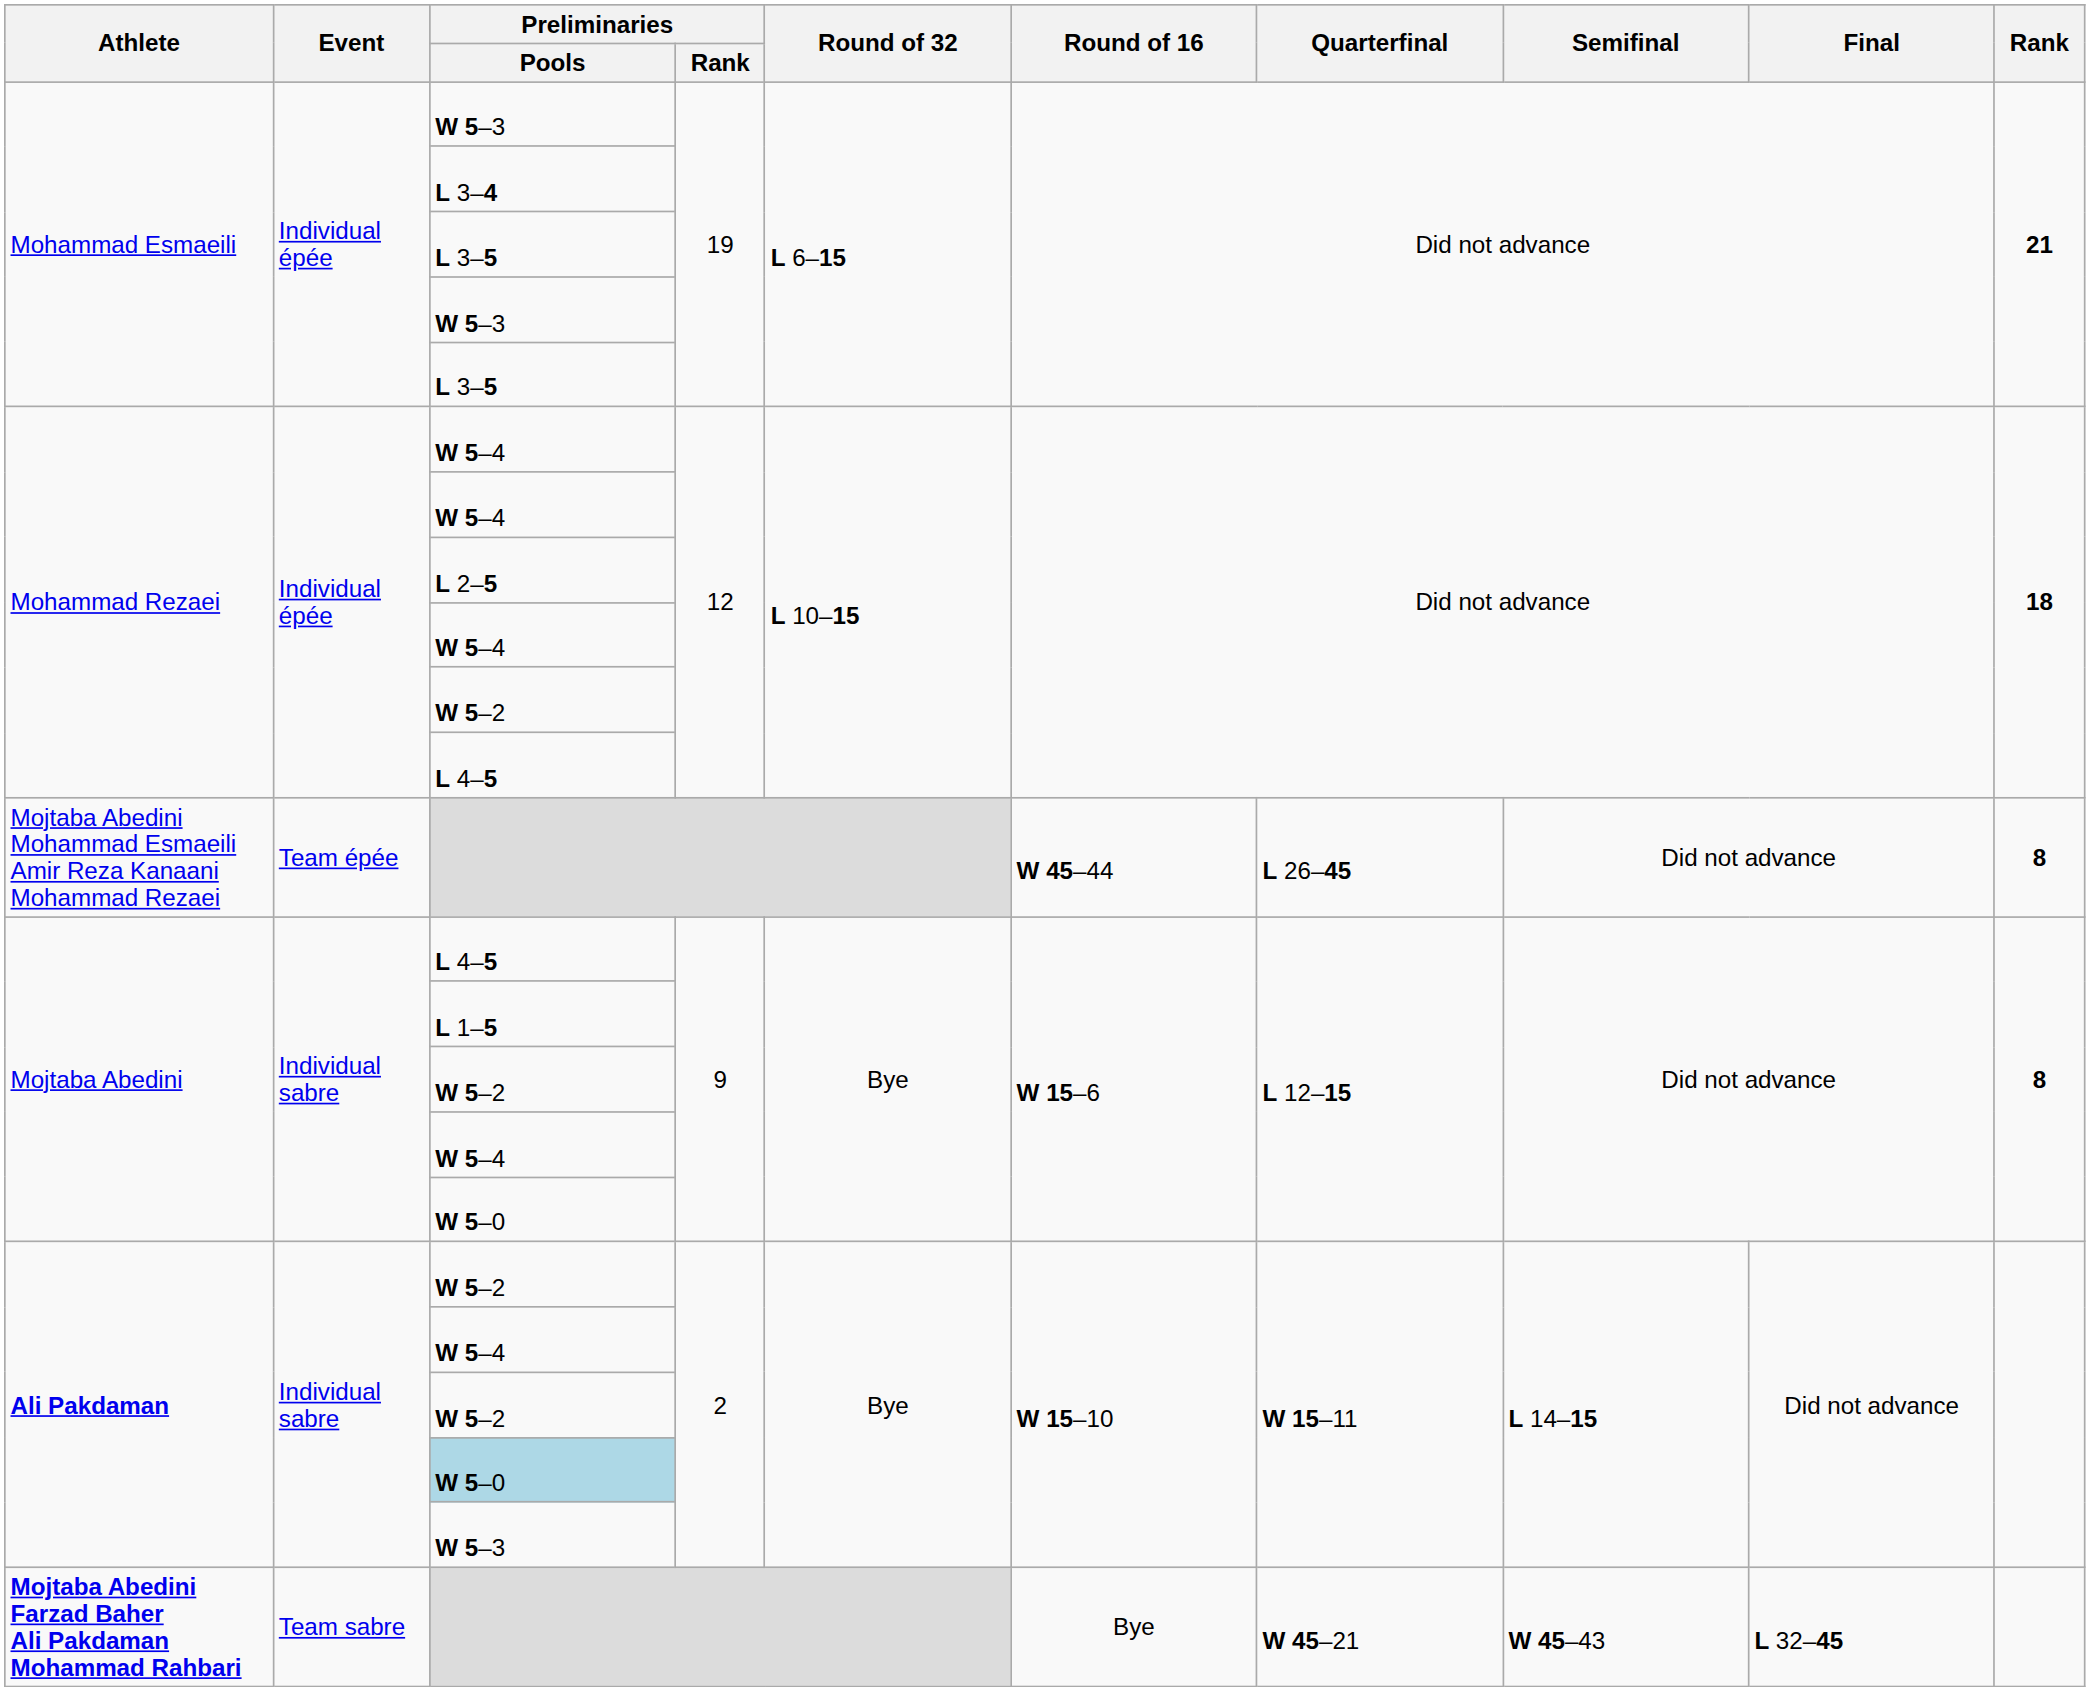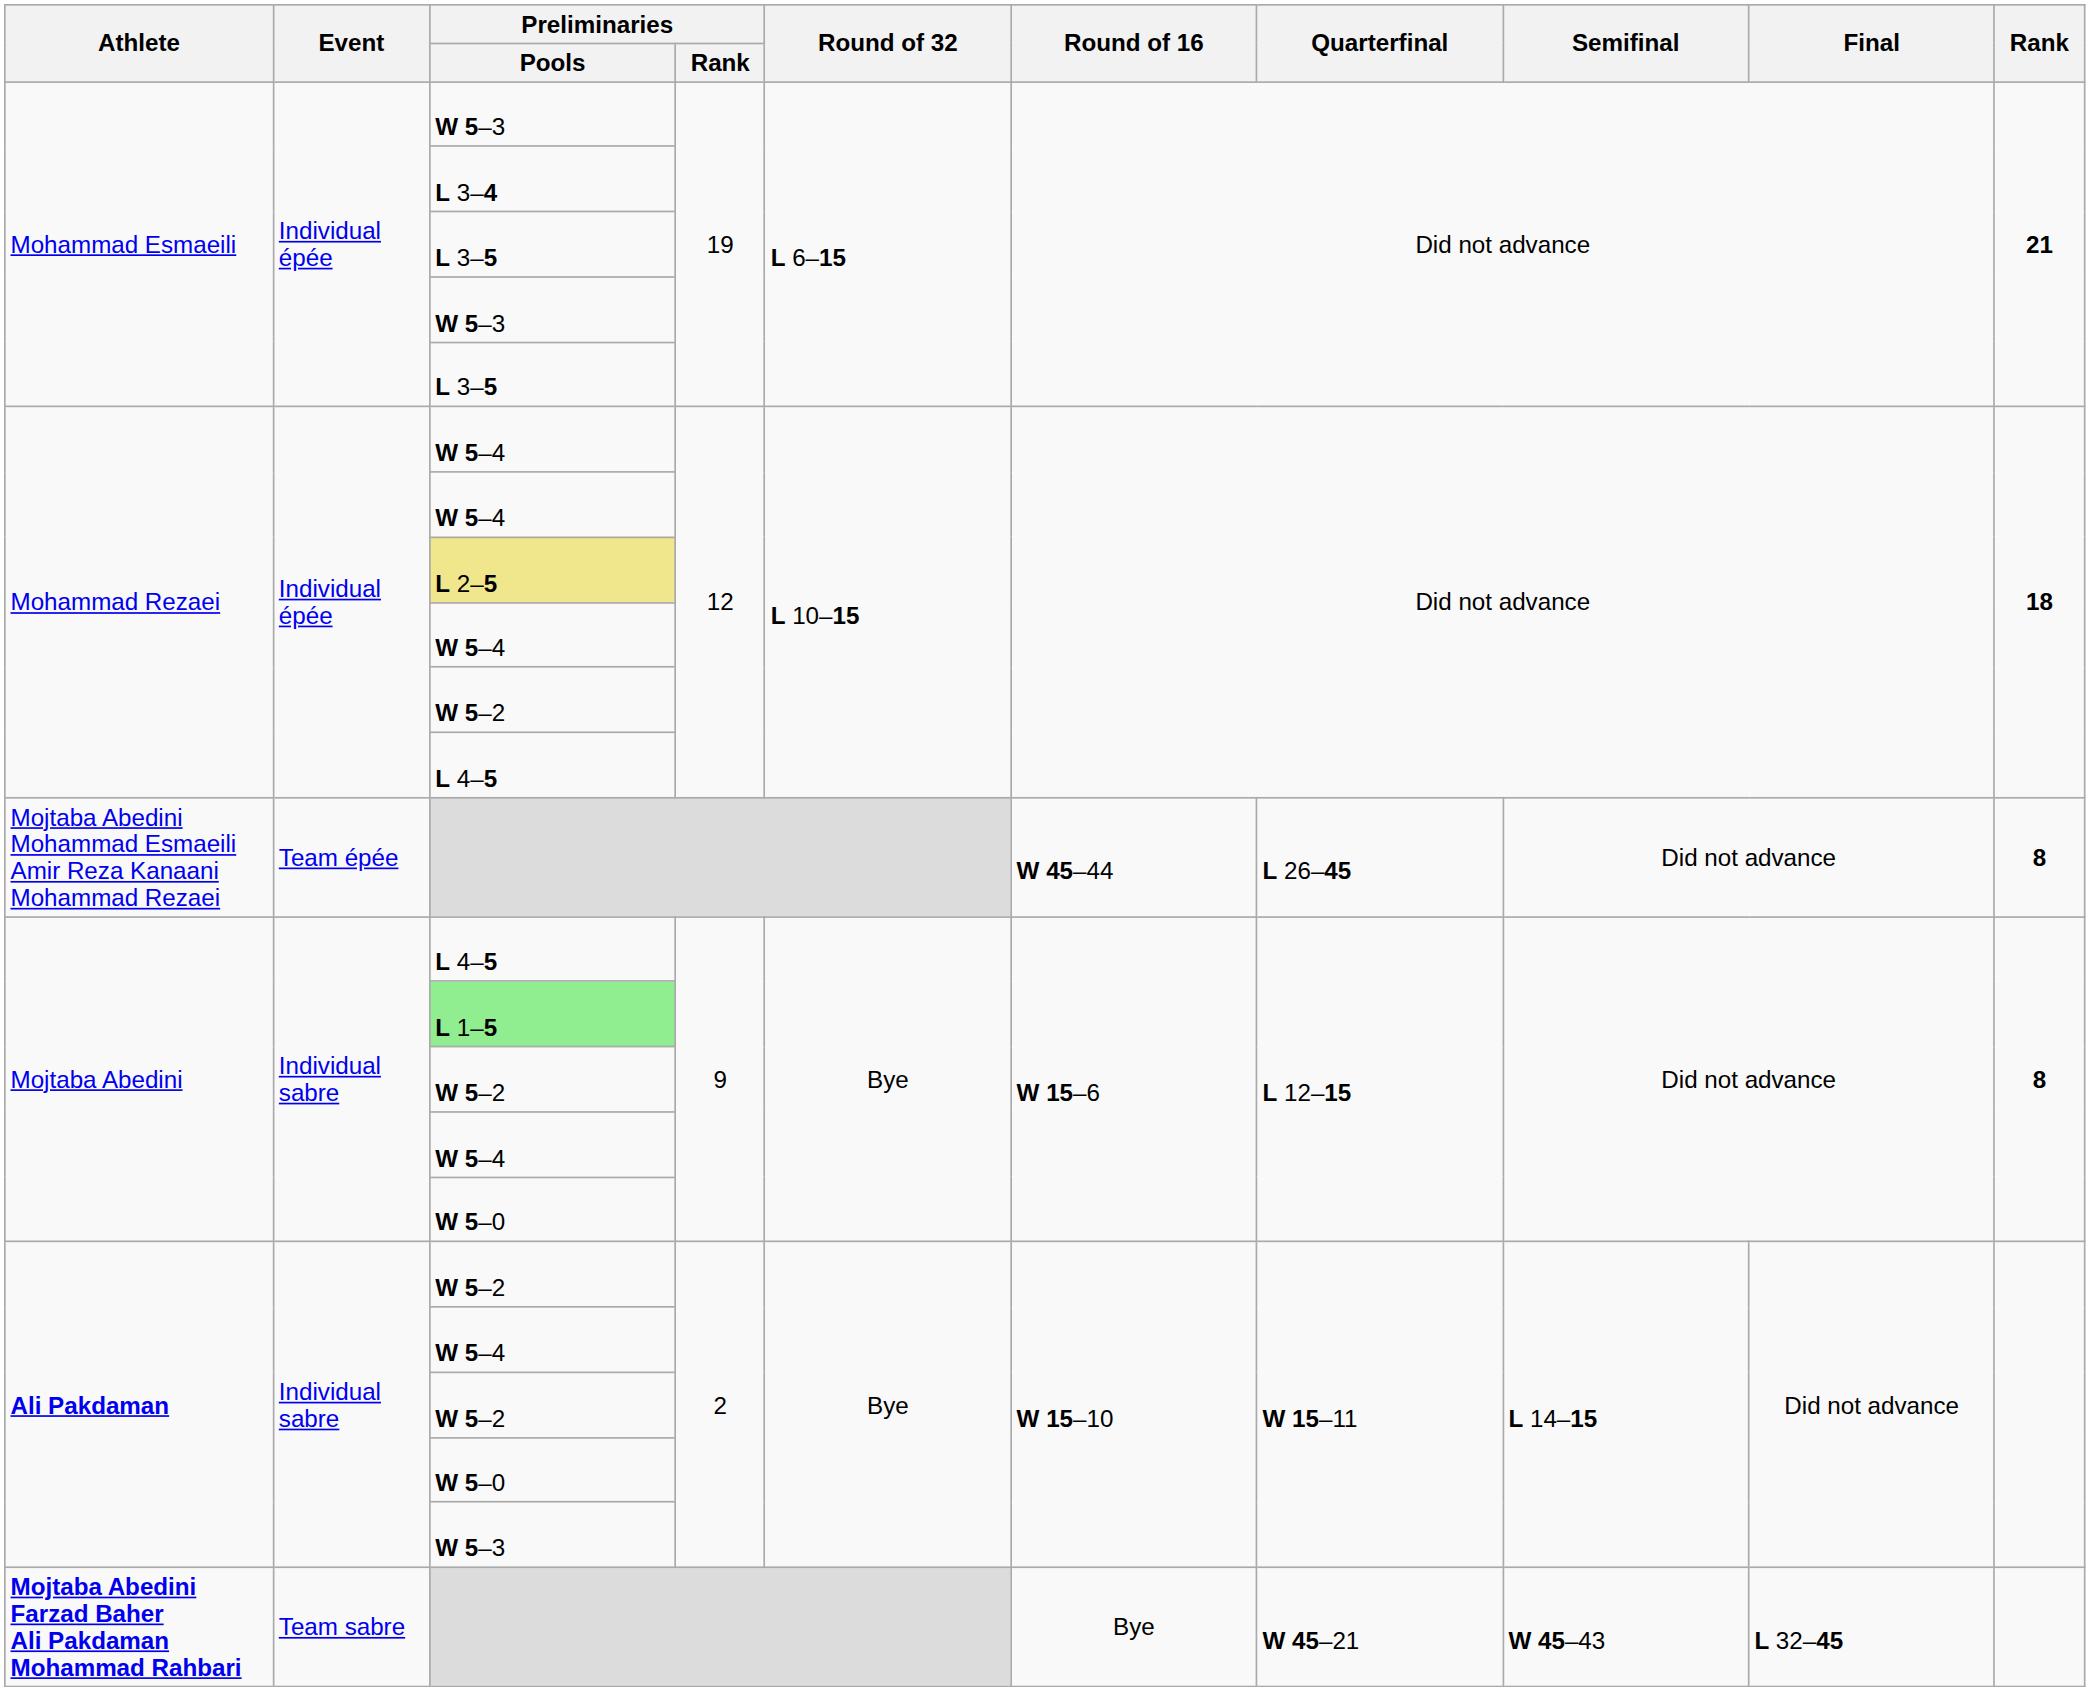(466, 583) no background -> (466, 583) khaki background
(466, 1028) no background -> (466, 1028) lightgreen background
(470, 1483) lightblue background -> (470, 1483) no background
